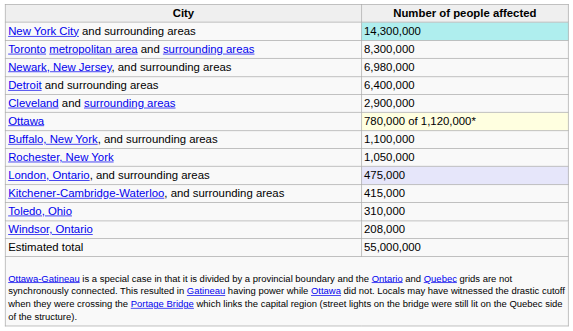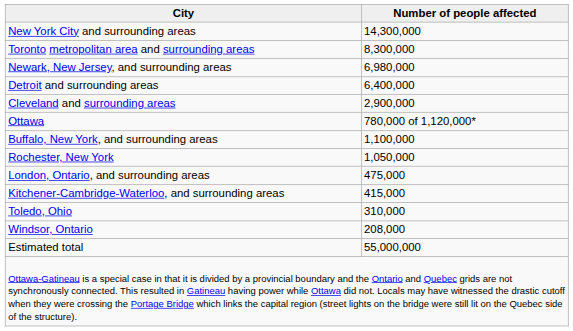(392, 31) paleturquoise background -> (392, 31) no background
(420, 121) lightyellow background -> (420, 121) no background
(385, 175) lavender background -> (385, 175) no background
